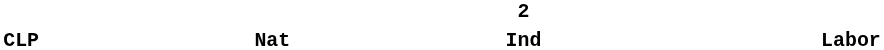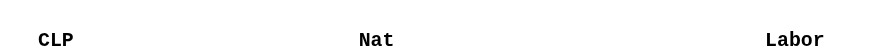- column: (523, 12)
